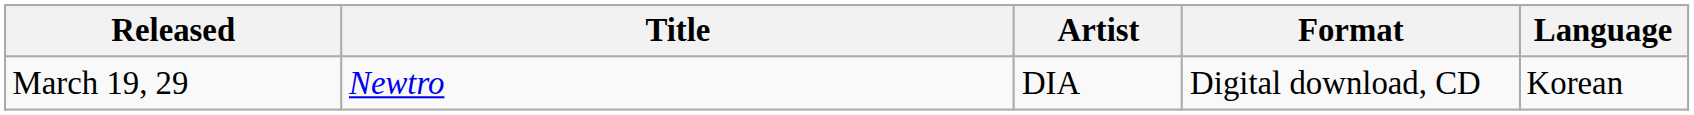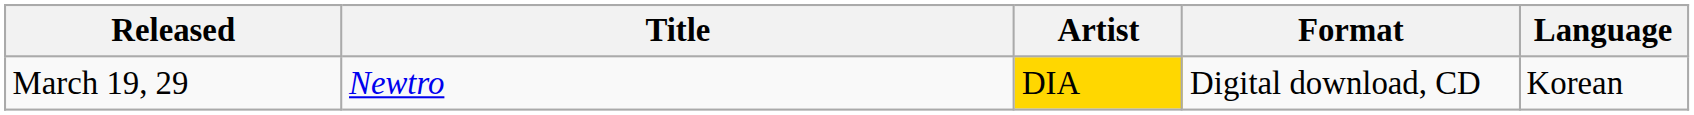(1051, 82) no background -> (1051, 82) gold background
